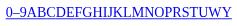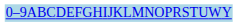(119, 13) no background -> (119, 13) lightblue background
